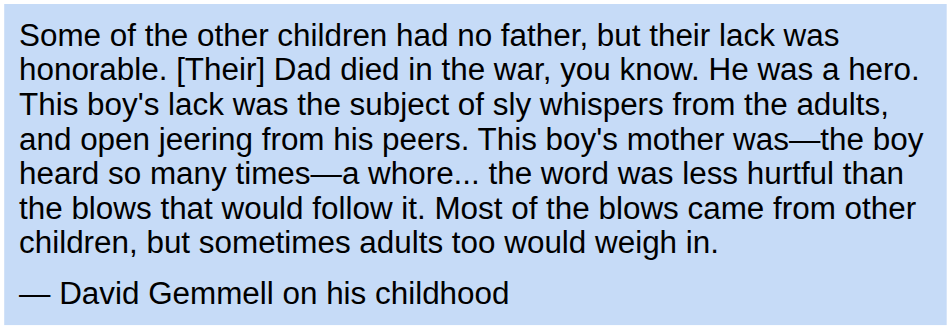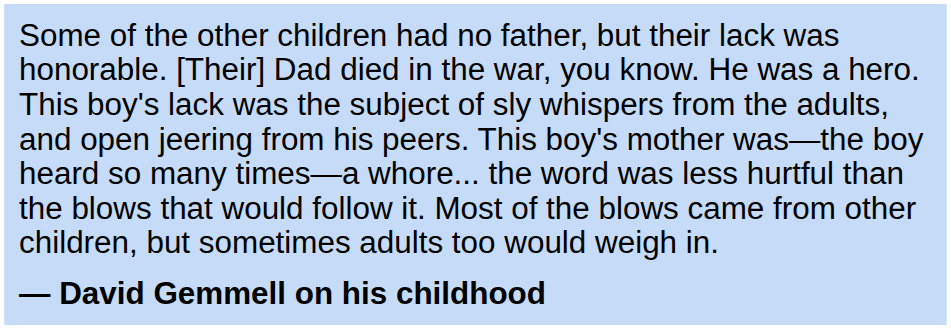(264, 294) normal -> (282, 294) bold
